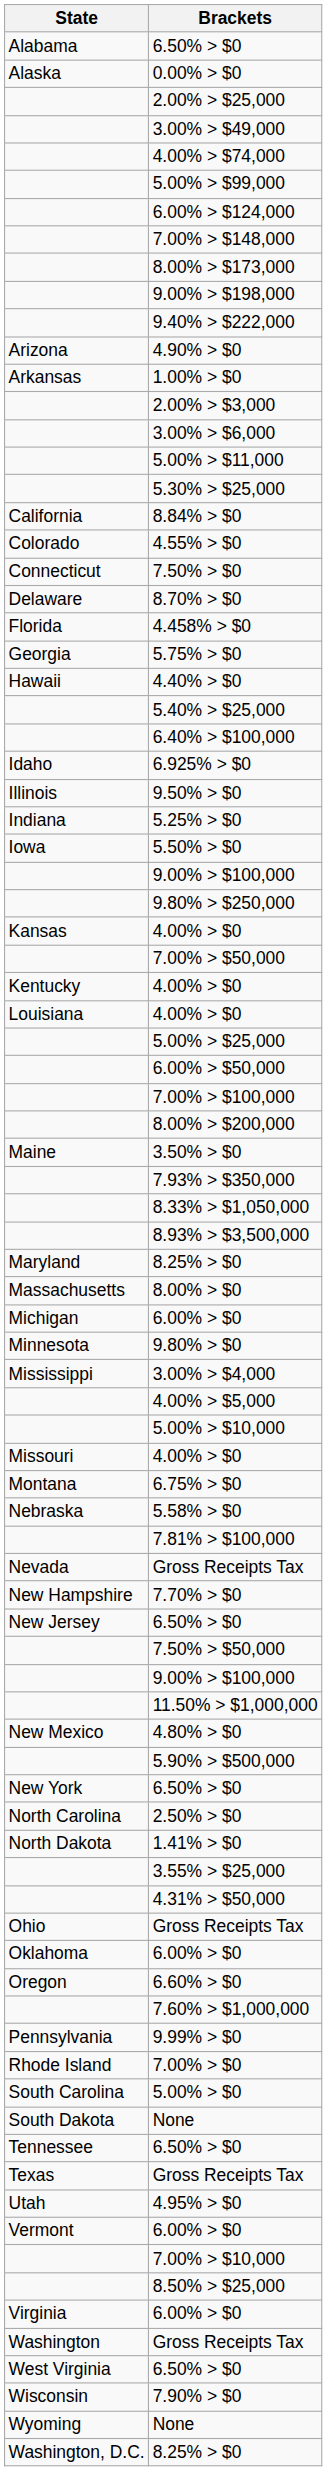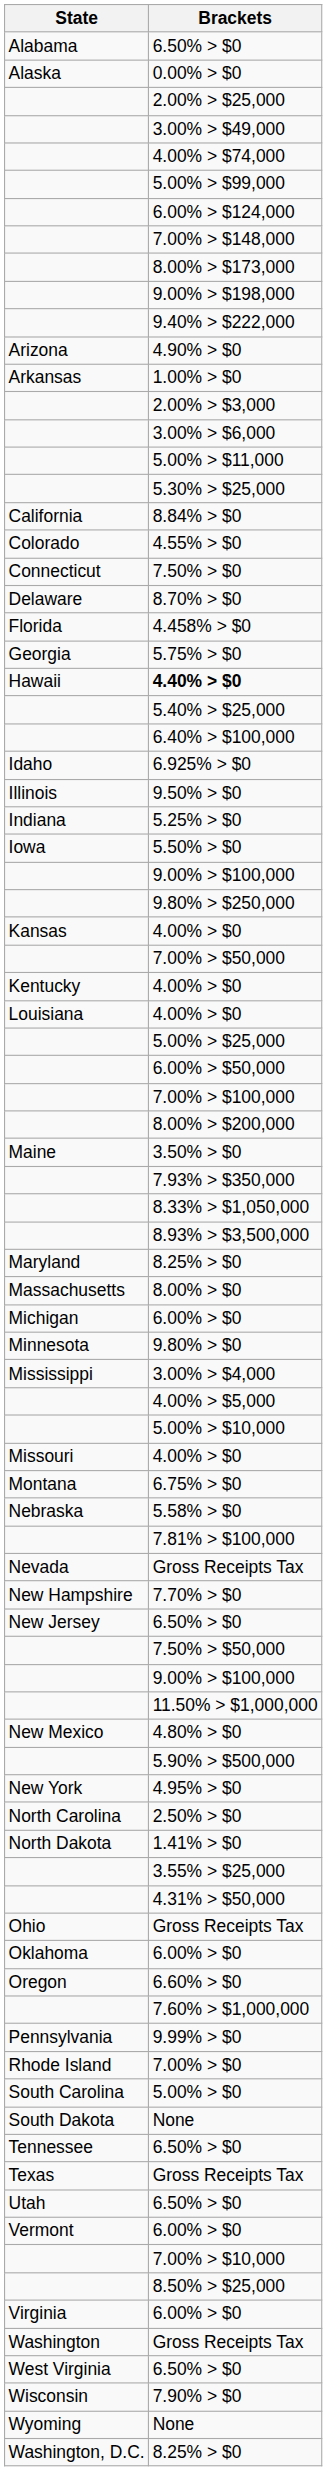(197, 682) normal -> (197, 682) bold
(197, 1788) 6.50% > $0 -> (197, 1788) 4.95% > $0
(197, 2203) 4.95% > $0 -> (197, 2203) 6.50% > $0
